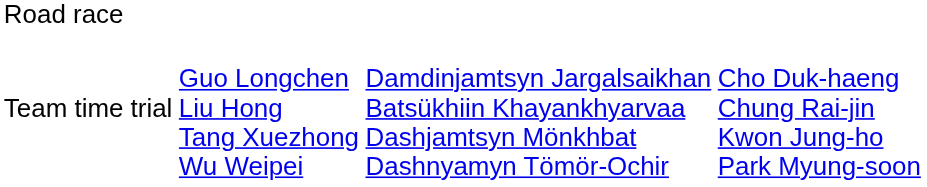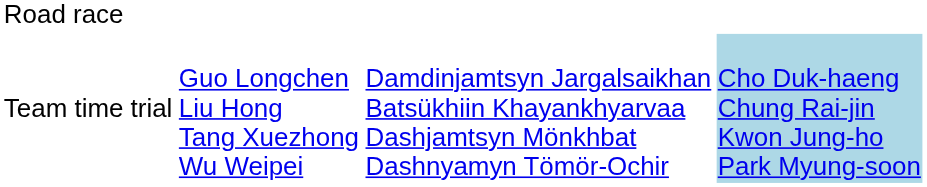(819, 122) no background -> (819, 122) lightblue background
